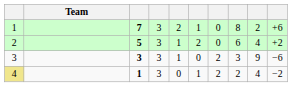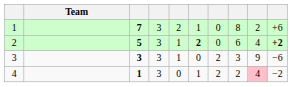(198, 43) normal -> (198, 43) bold
(277, 43) normal -> (277, 43) bold
(14, 74) khaki background -> (14, 74) no background
(258, 74) no background -> (258, 74) pink background
